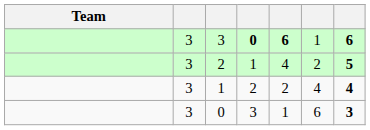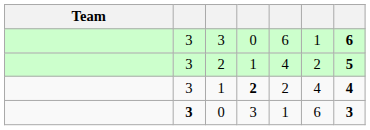(253, 40) bold -> (253, 40) normal
(285, 40) bold -> (285, 40) normal
(253, 88) normal -> (253, 88) bold
(189, 112) normal -> (189, 112) bold
